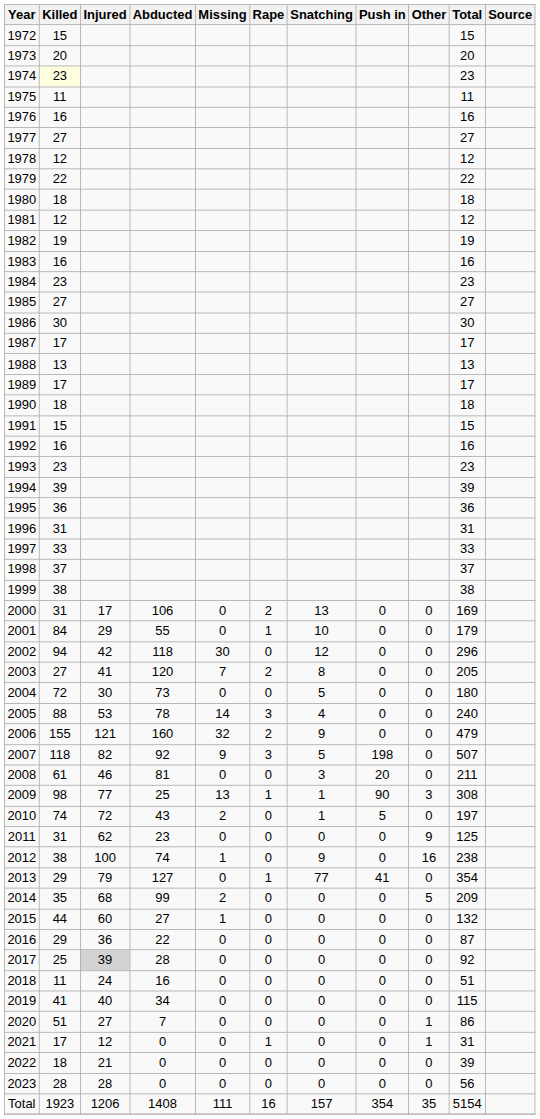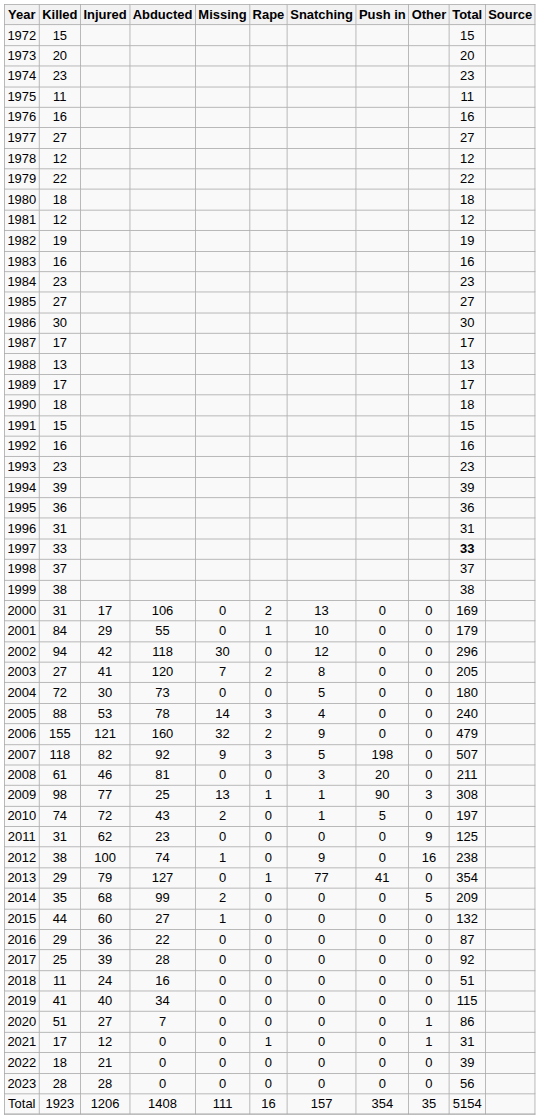(60, 76) lightyellow background -> (60, 76) no background
(467, 549) normal -> (467, 549) bold
(105, 960) lightgrey background -> (105, 960) no background
